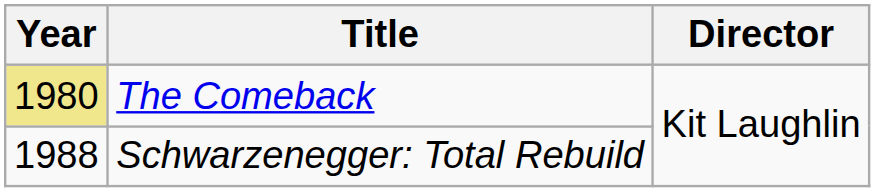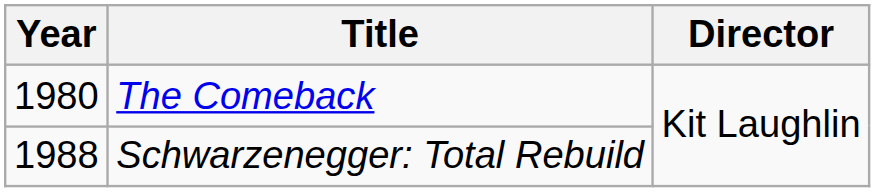(56, 95) khaki background -> (56, 95) no background
